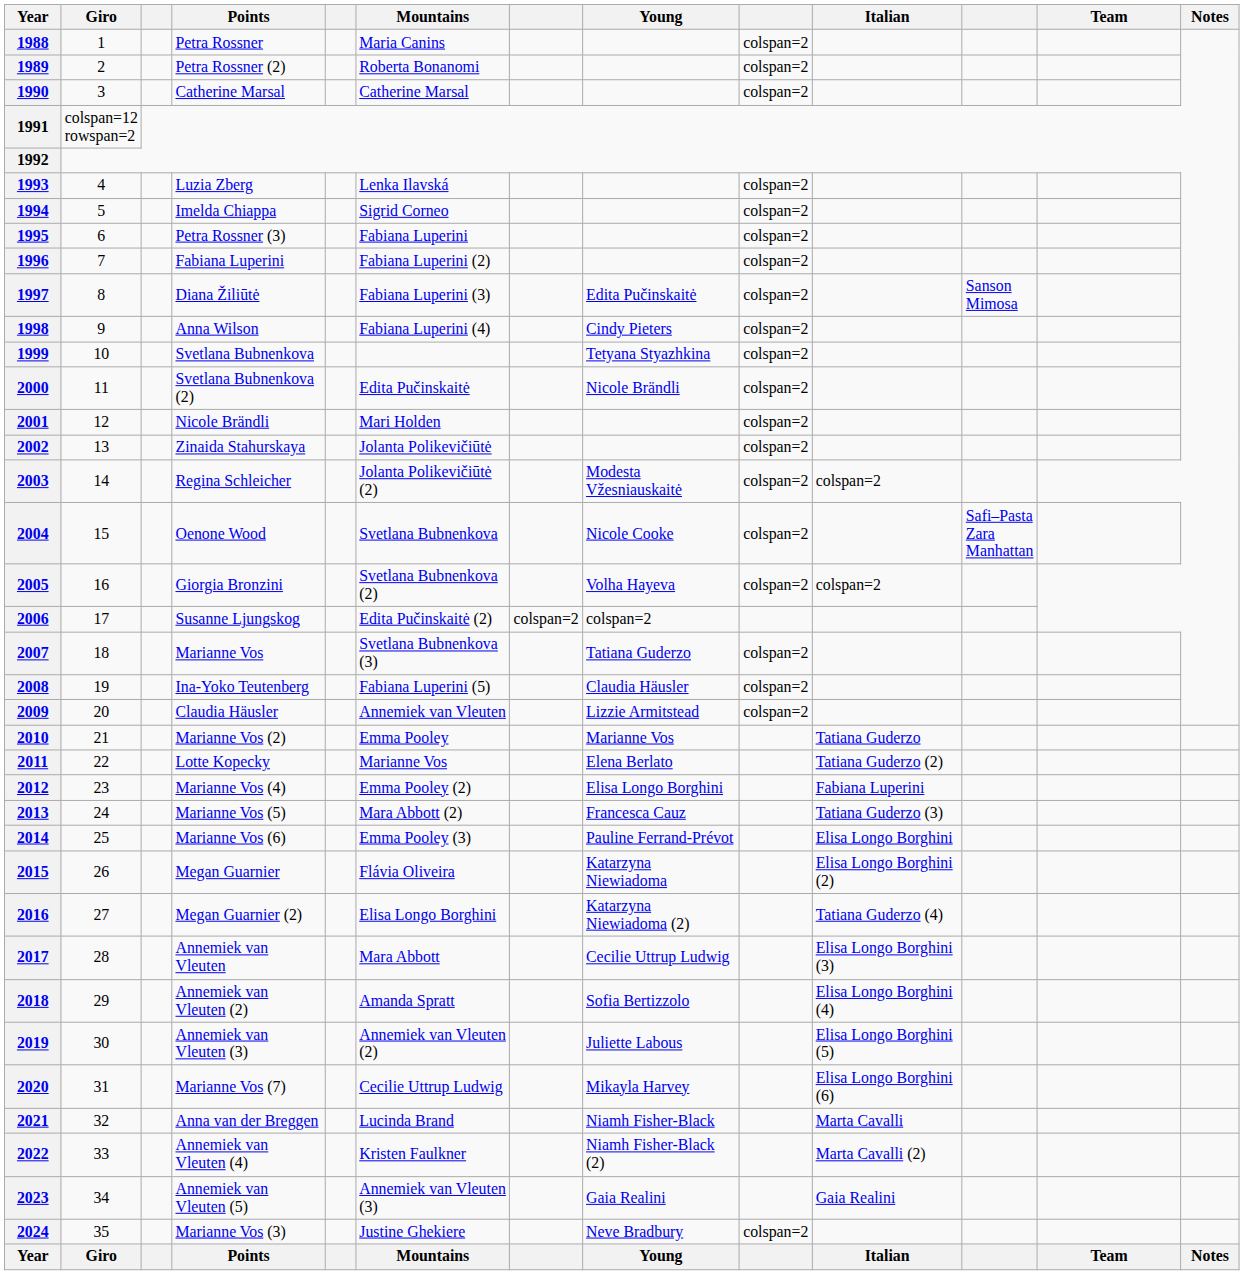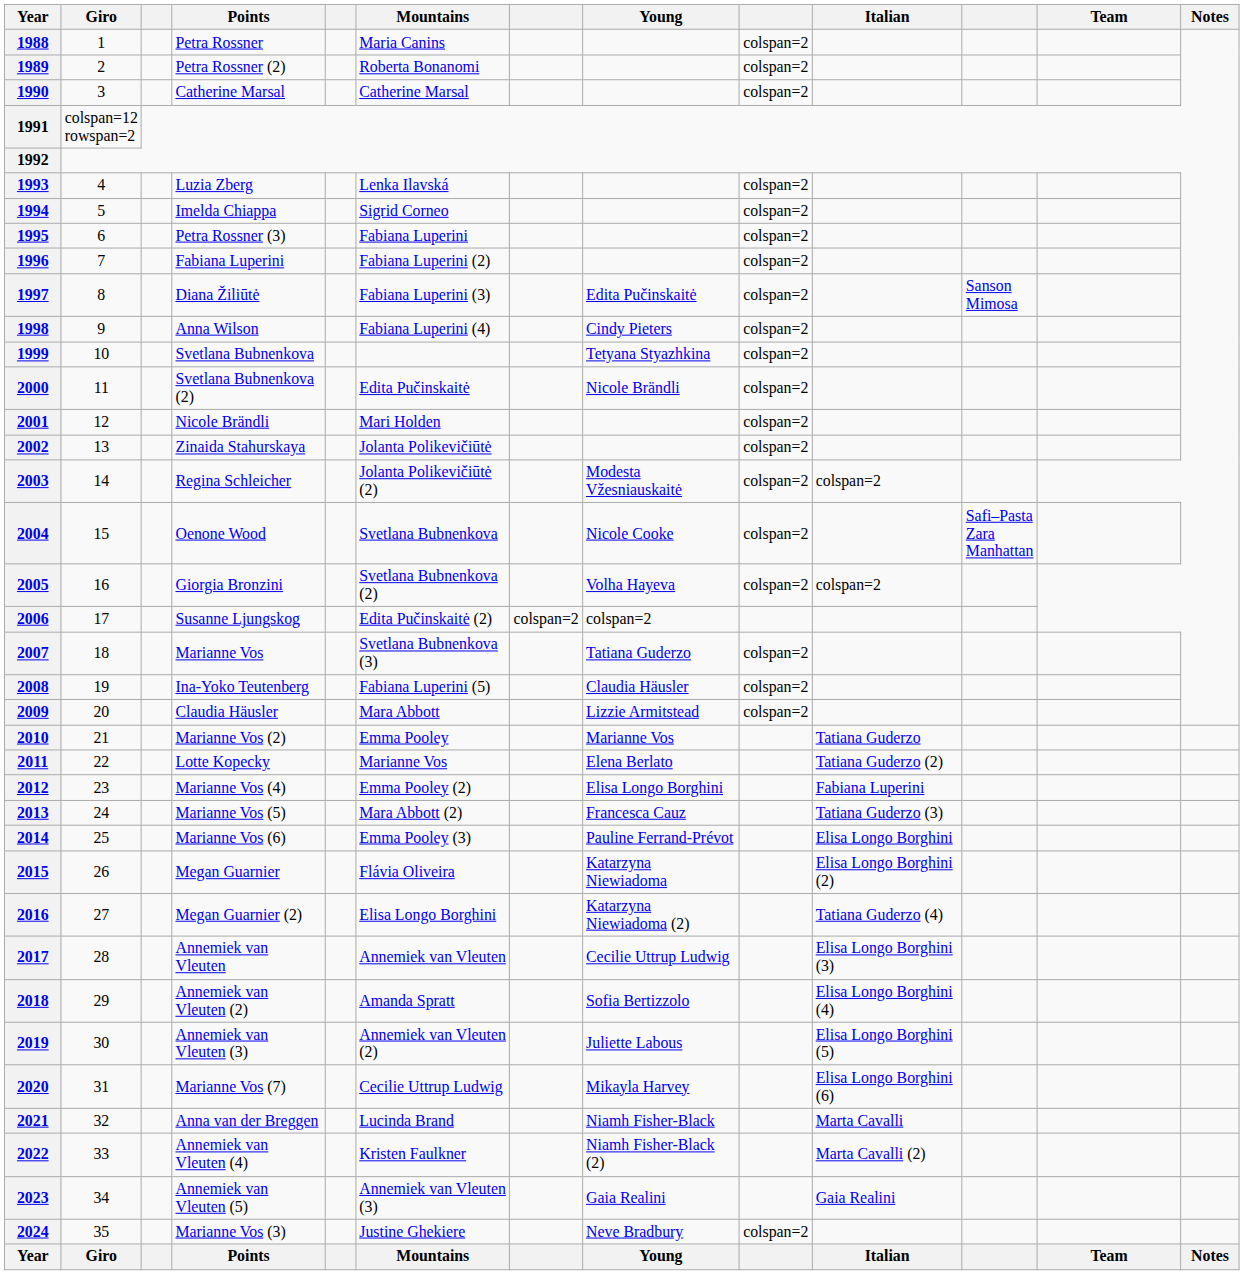(433, 712) Annemiek van Vleuten -> (399, 712) Mara Abbott
(399, 957) Mara Abbott -> (433, 957) Annemiek van Vleuten
